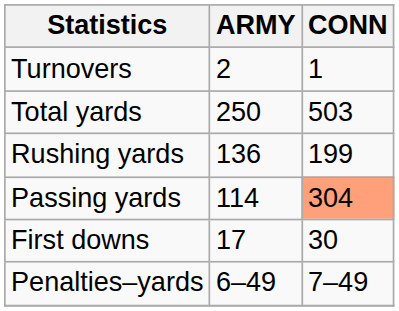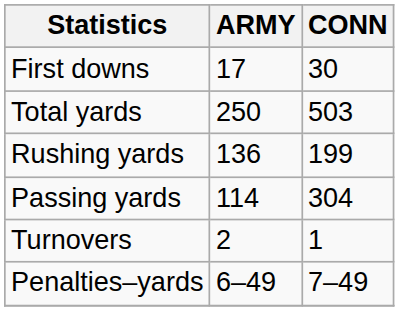rows swapped: (80, 240) <-> (71, 68)
(331, 197) lightsalmon background -> (331, 197) no background
